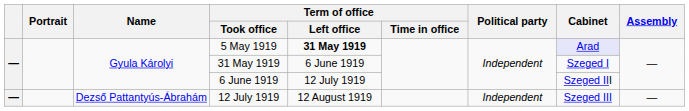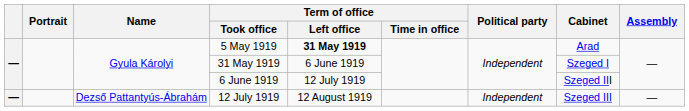(588, 47) lavender background -> (588, 47) no background
